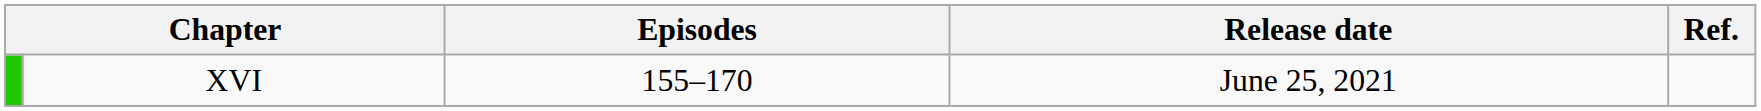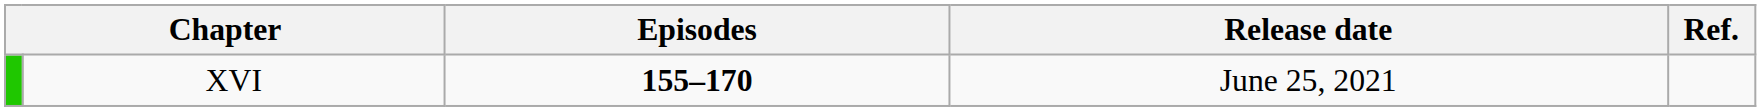(697, 79) normal -> (697, 79) bold
